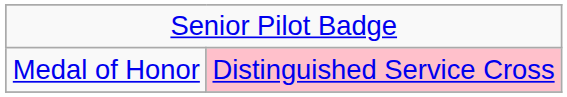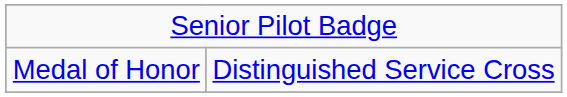(384, 69) pink background -> (384, 69) no background
